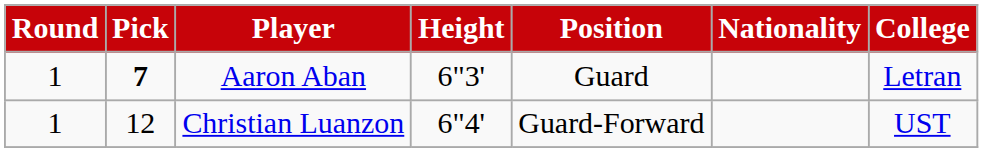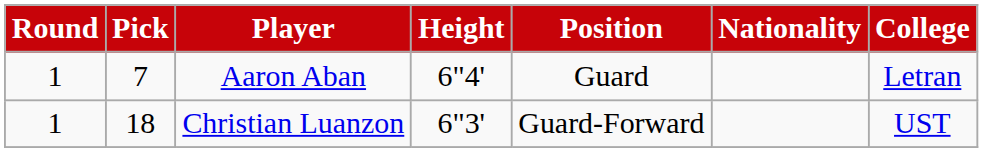(140, 75) bold -> (140, 75) normal
(461, 75) 6"3' -> (461, 75) 6"4'
(140, 123) 12 -> (140, 123) 18
(461, 123) 6"4' -> (461, 123) 6"3'
